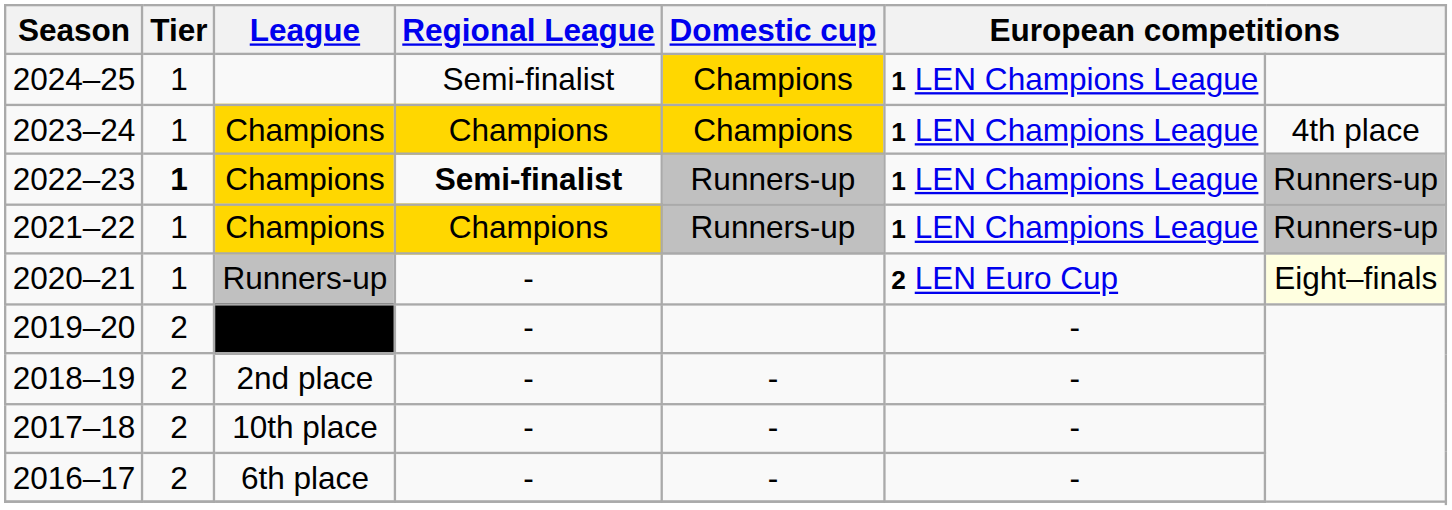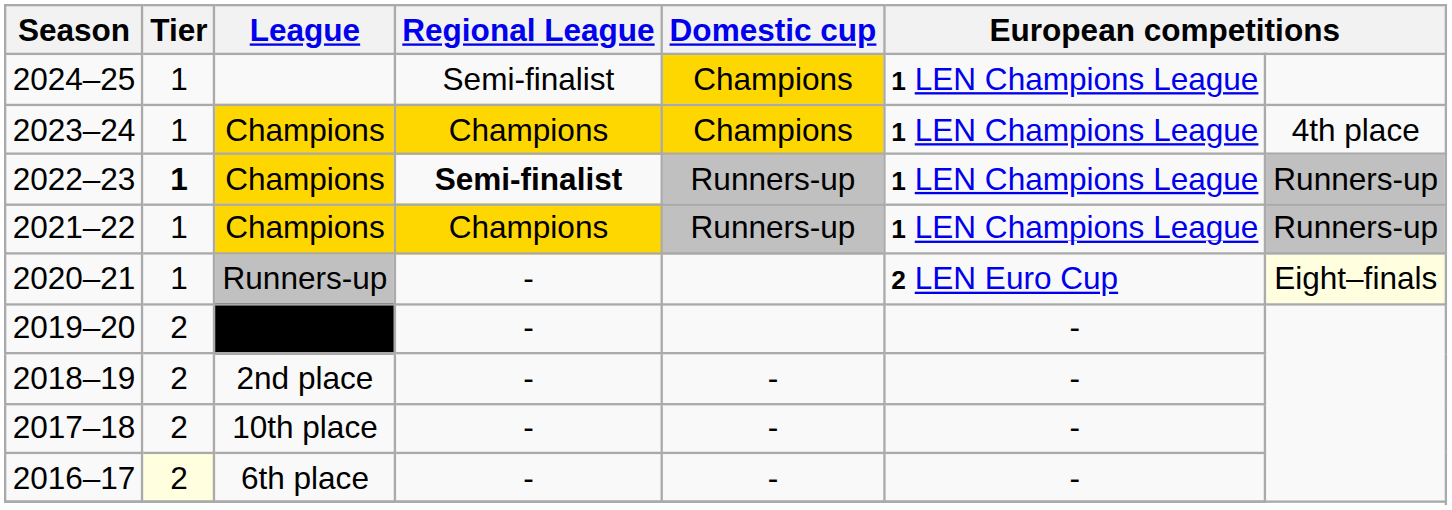(179, 477) no background -> (179, 477) lightyellow background
